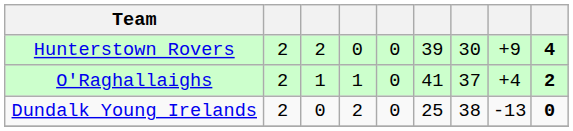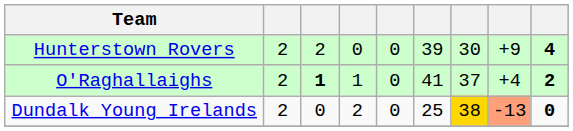(320, 80) normal -> (320, 80) bold
(470, 111) no background -> (470, 111) gold background
(510, 111) no background -> (510, 111) lightsalmon background
